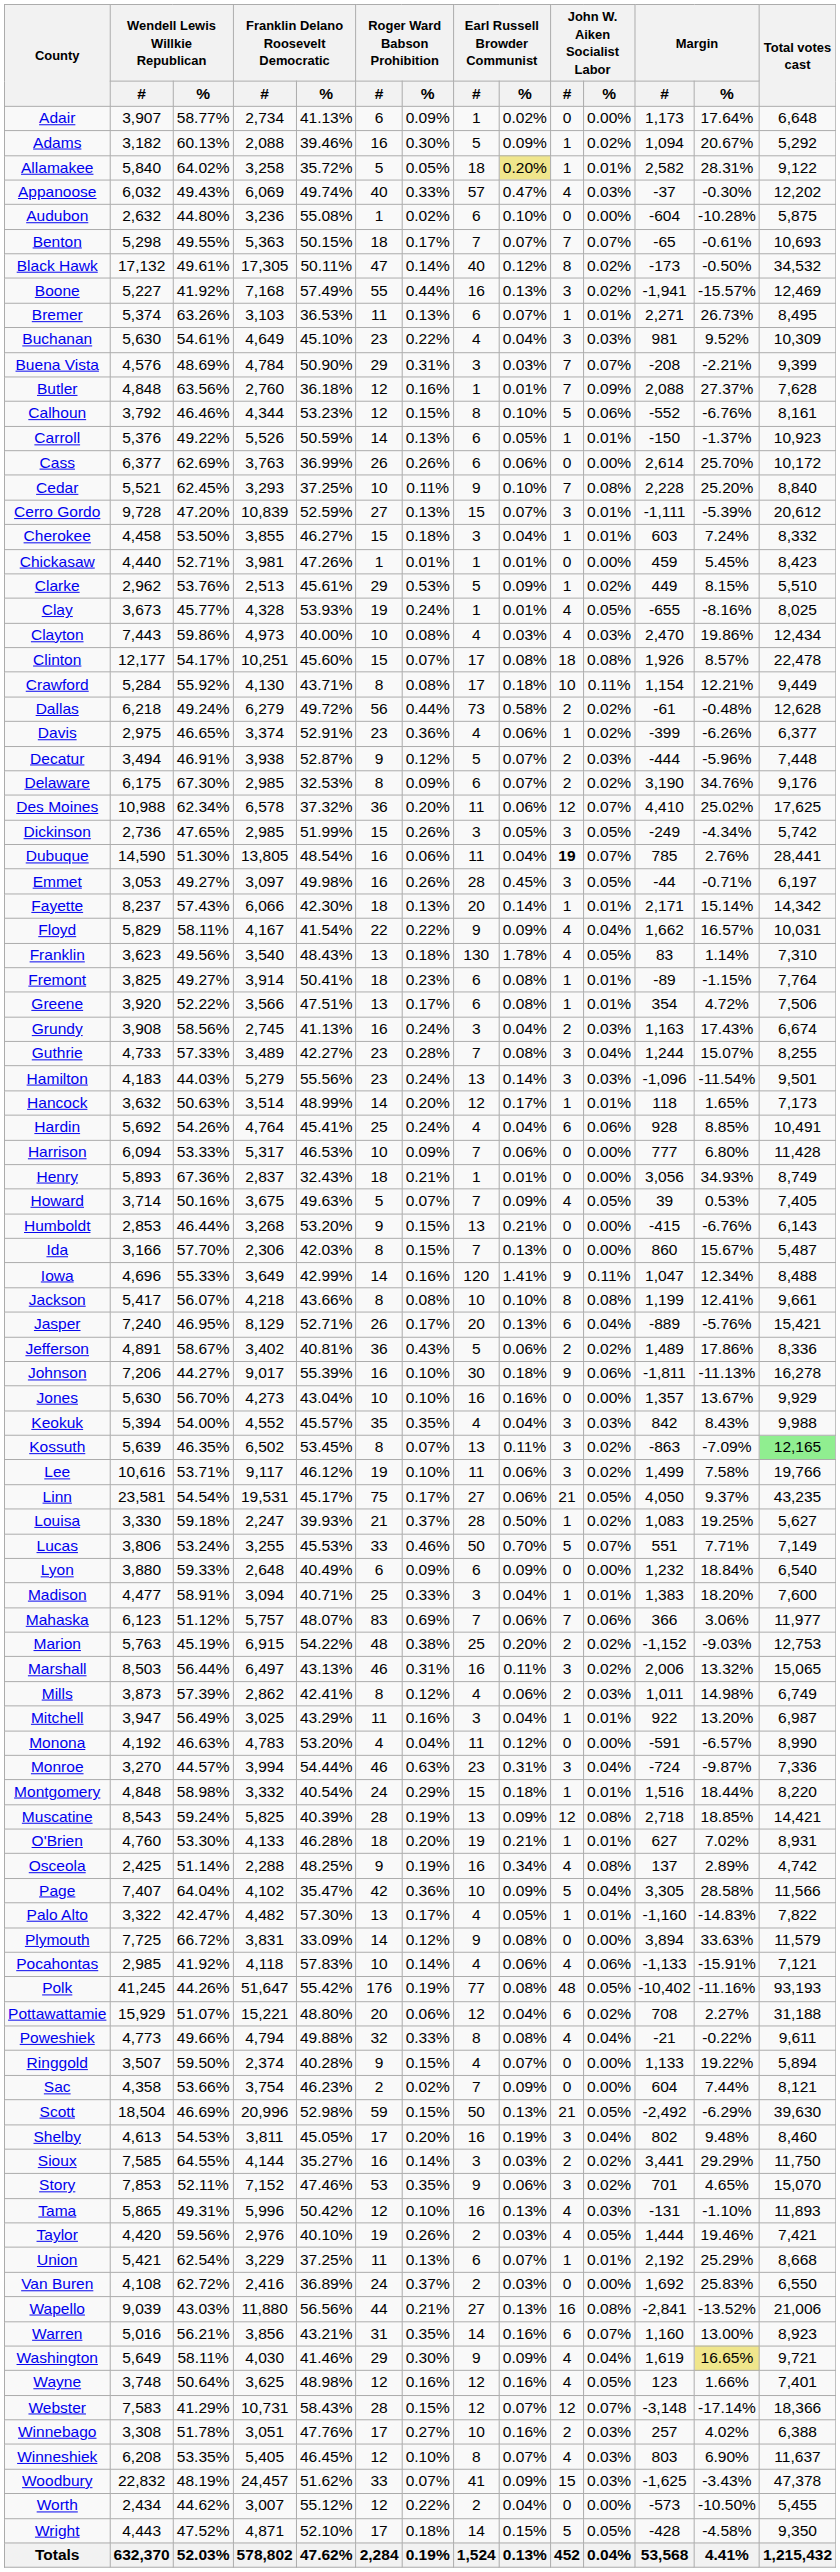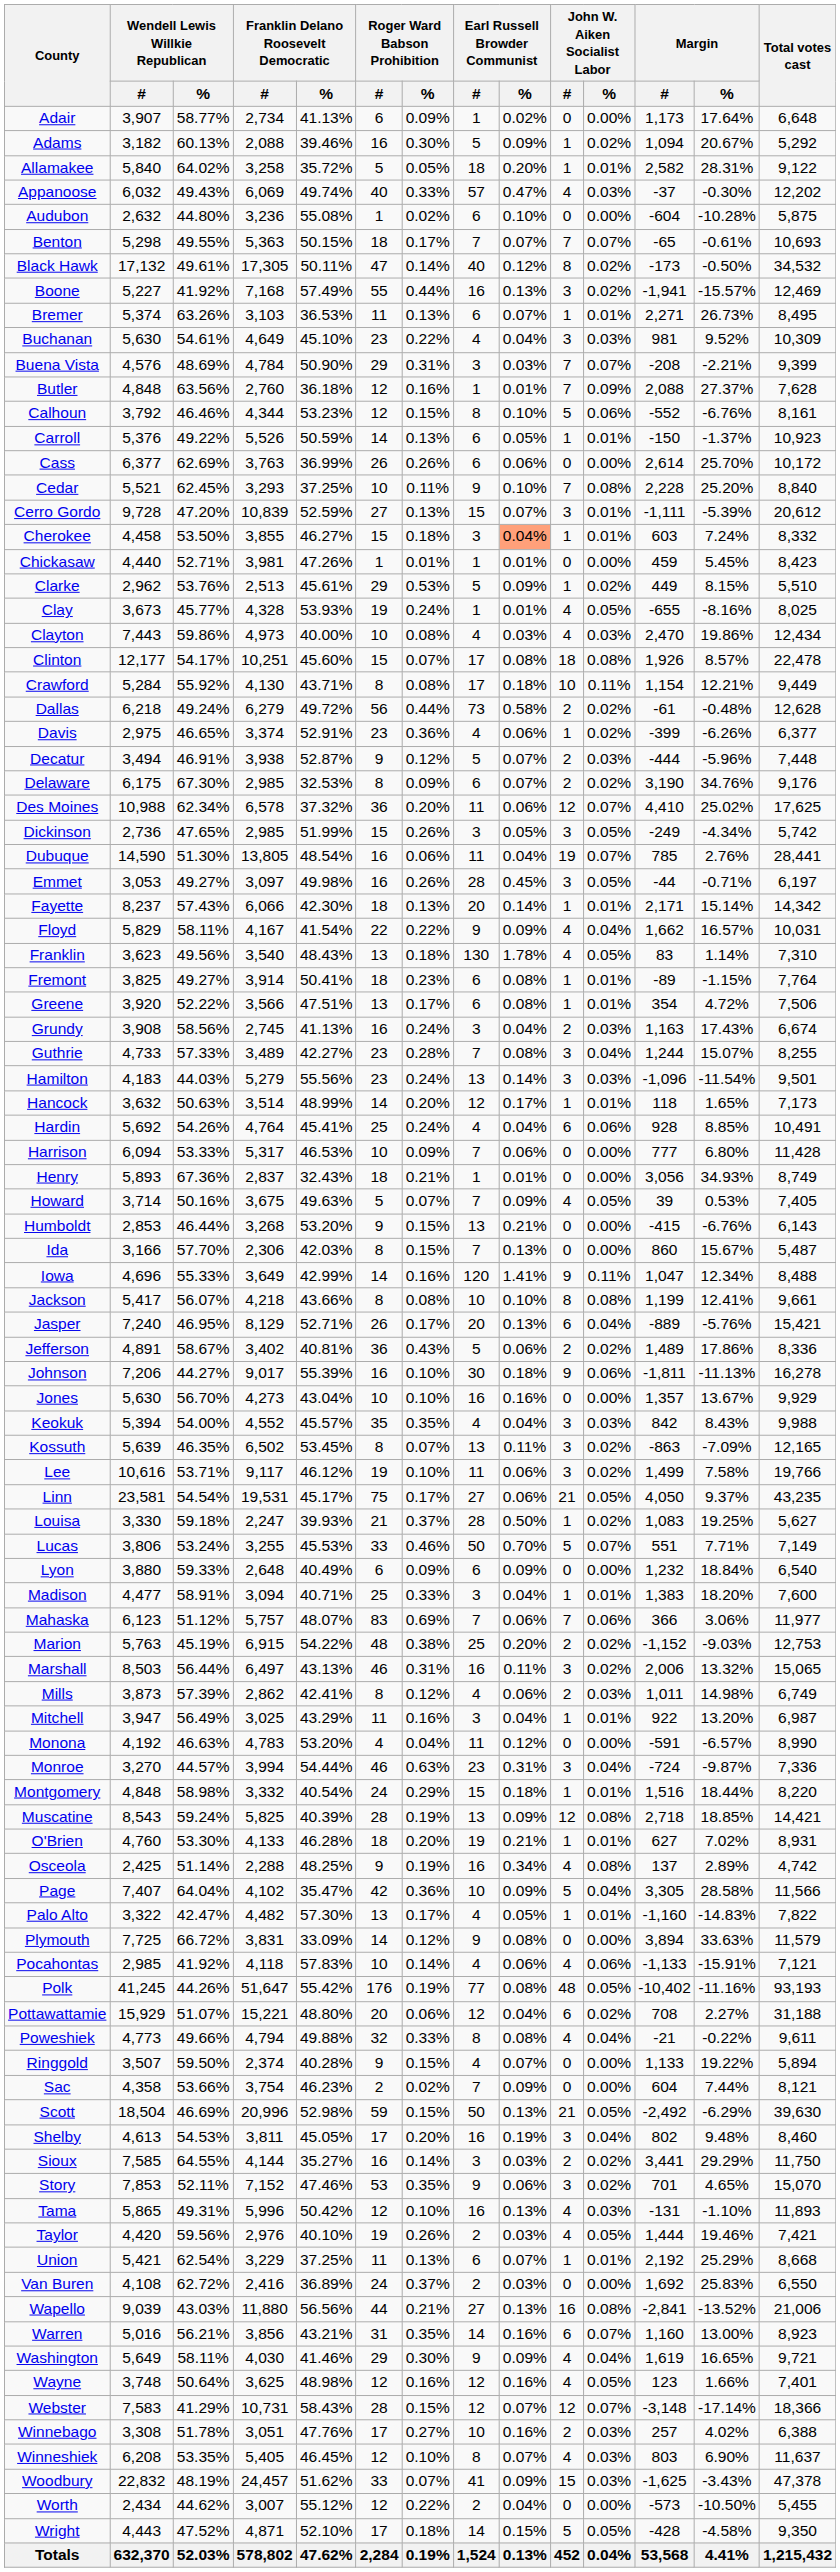(525, 167) khaki background -> (525, 167) no background
(525, 536) no background -> (525, 536) lightsalmon background
(567, 856) bold -> (567, 856) normal
(798, 1447) lightgreen background -> (798, 1447) no background
(727, 2358) khaki background -> (727, 2358) no background
